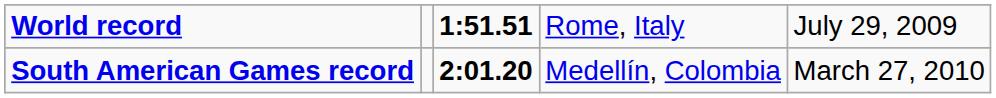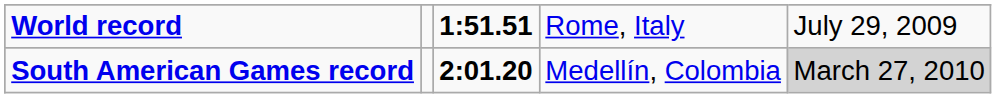(889, 69) no background -> (889, 69) lightgrey background
